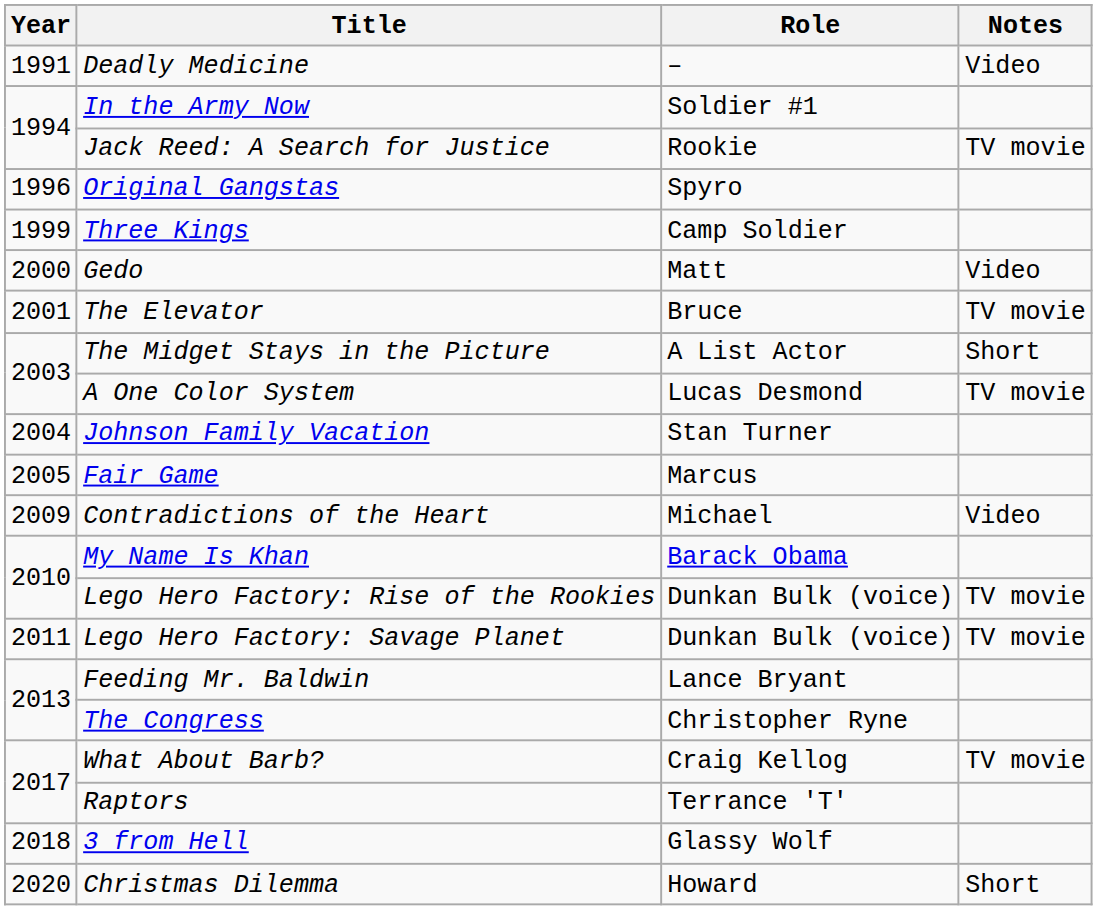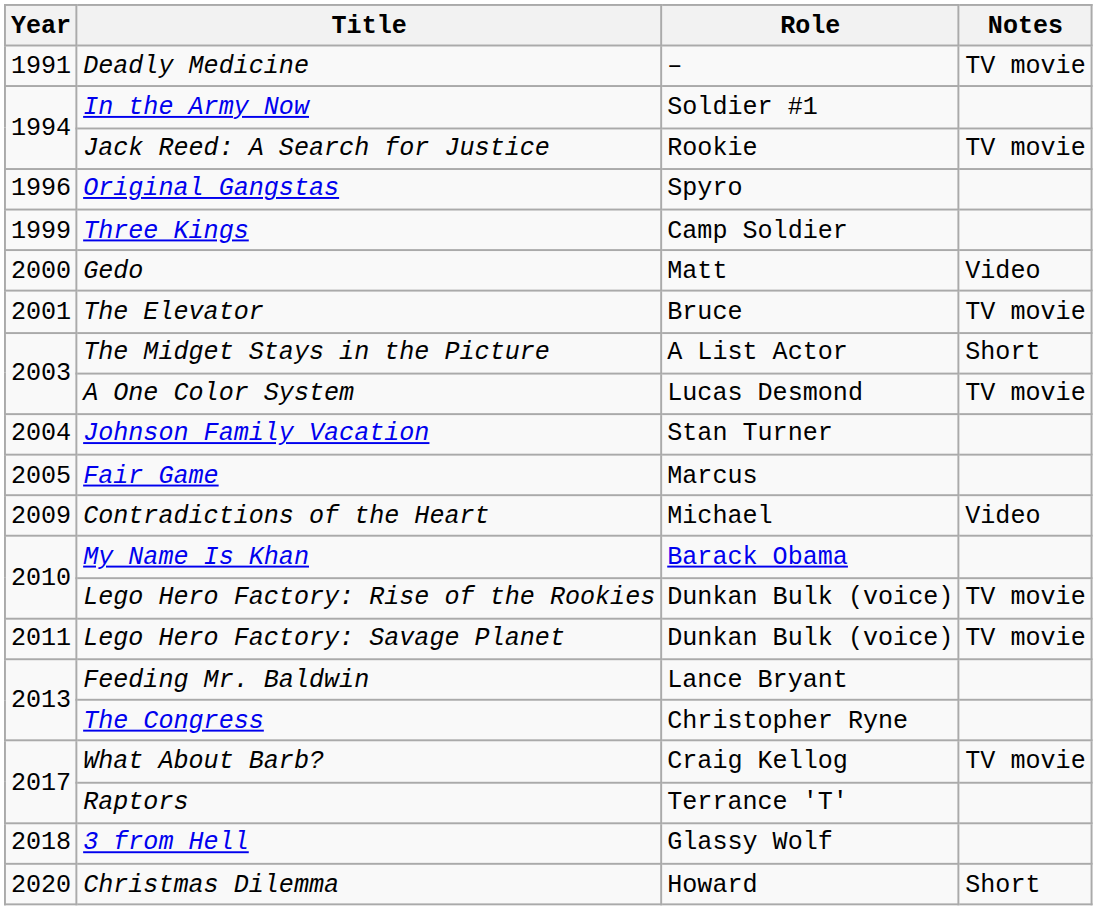(1003, 66) Video -> (1025, 66) TV movie
